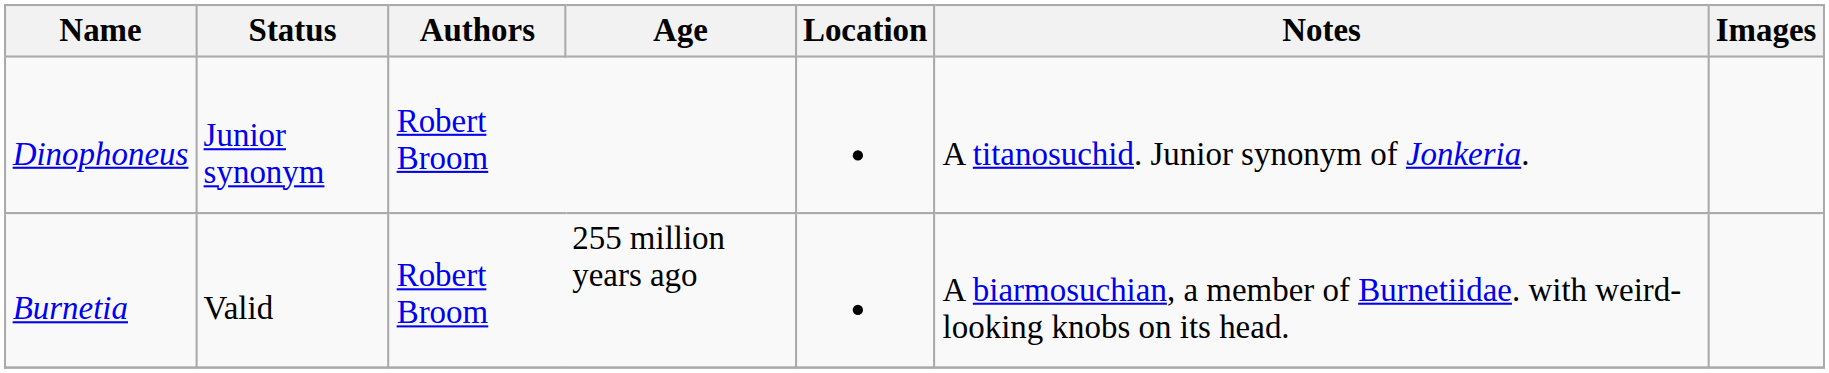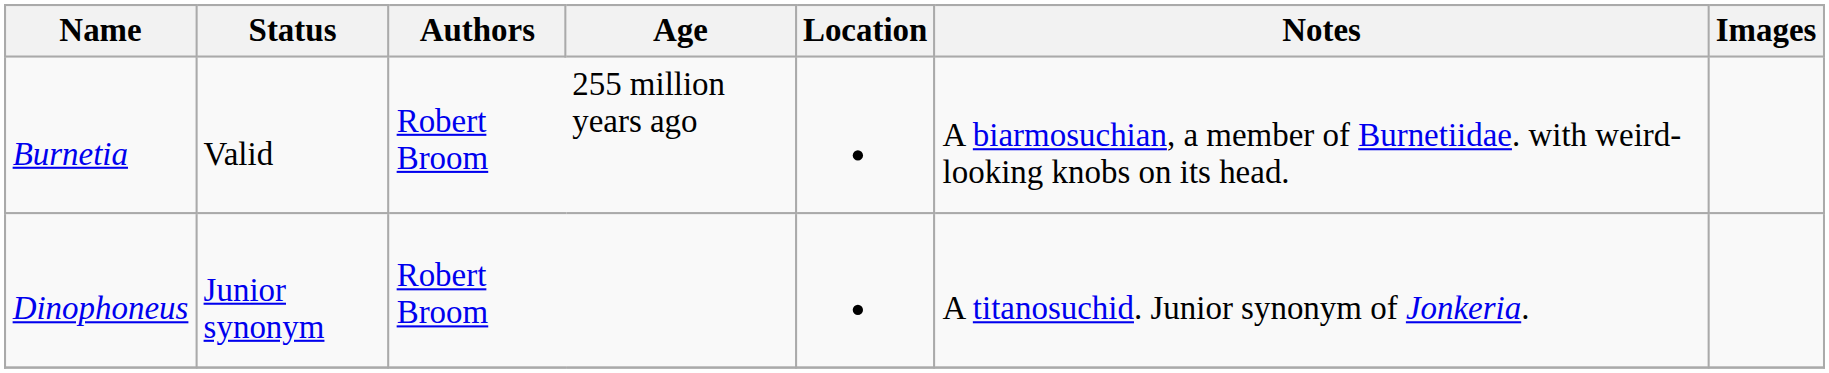rows swapped: (70, 308) <-> (101, 152)
